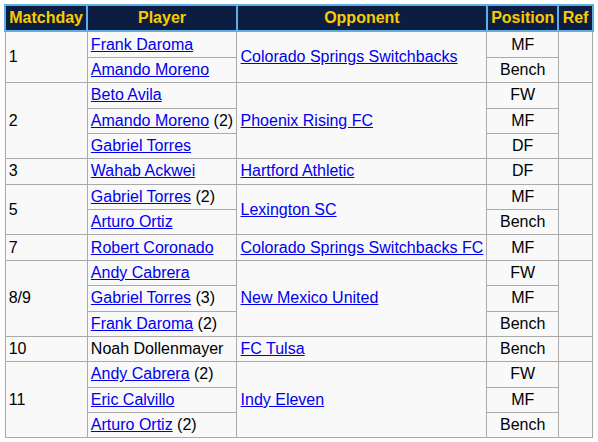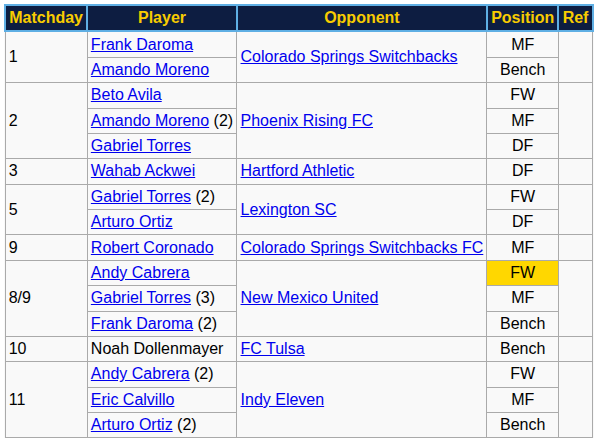(523, 196) MF -> (523, 196) FW
(523, 222) Bench -> (523, 222) DF
(13, 247) 7 -> (13, 247) 9
(523, 272) no background -> (523, 272) gold background
